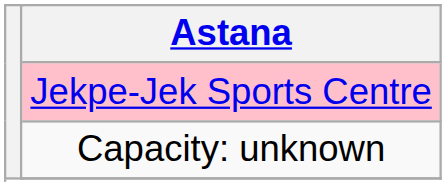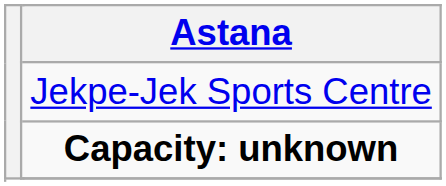(231, 91) pink background -> (231, 91) no background
(231, 149) normal -> (231, 149) bold
